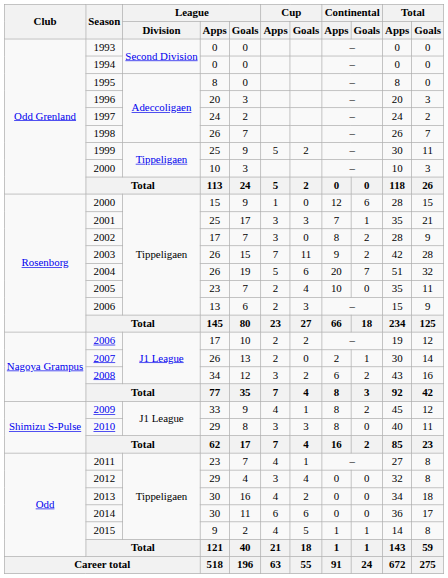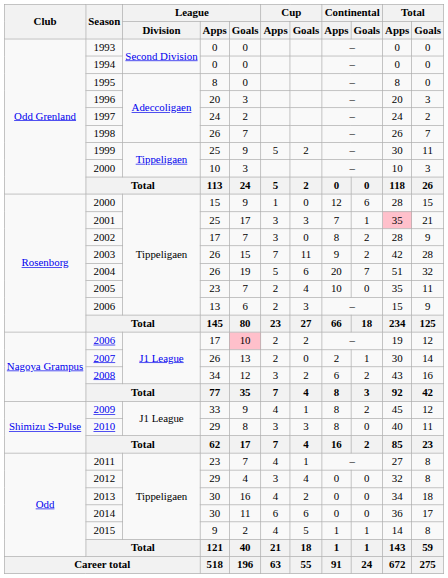(397, 220) no background -> (397, 220) pink background
(245, 340) no background -> (245, 340) pink background
